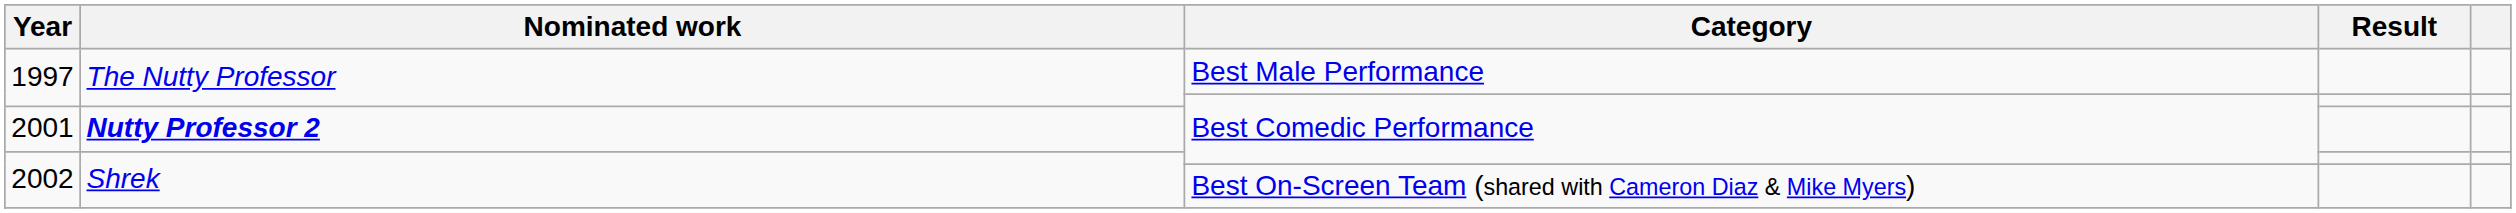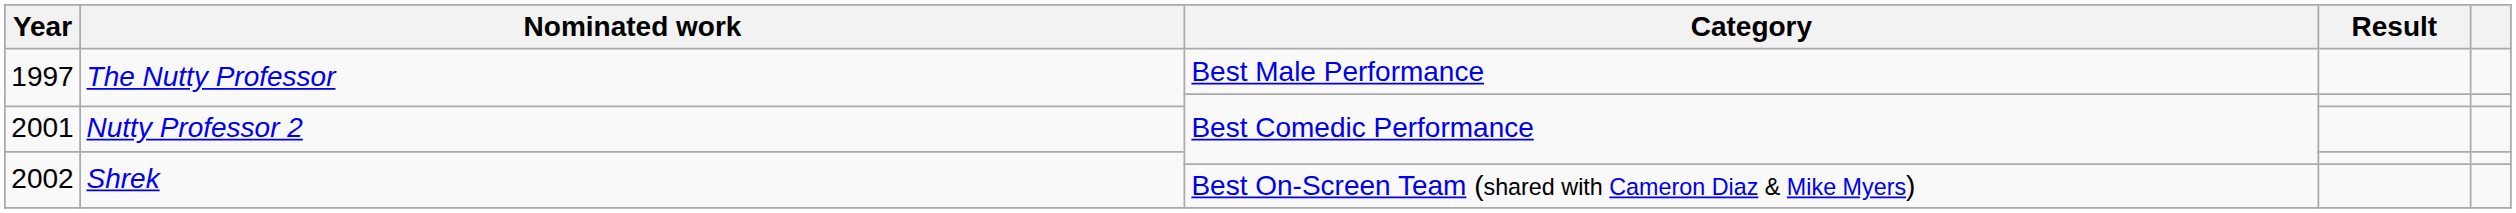(203, 128) bold -> (195, 128) normal
